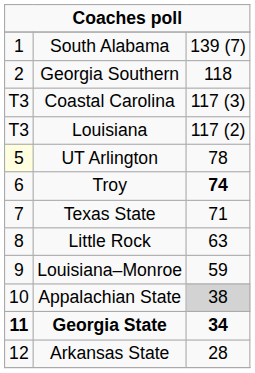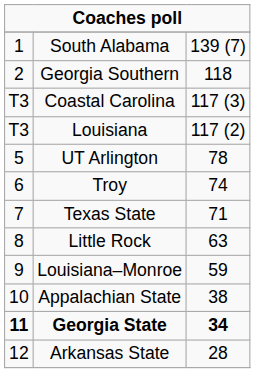(19, 158) lightyellow background -> (19, 158) no background
(218, 185) bold -> (218, 185) normal
(218, 297) lightgrey background -> (218, 297) no background
